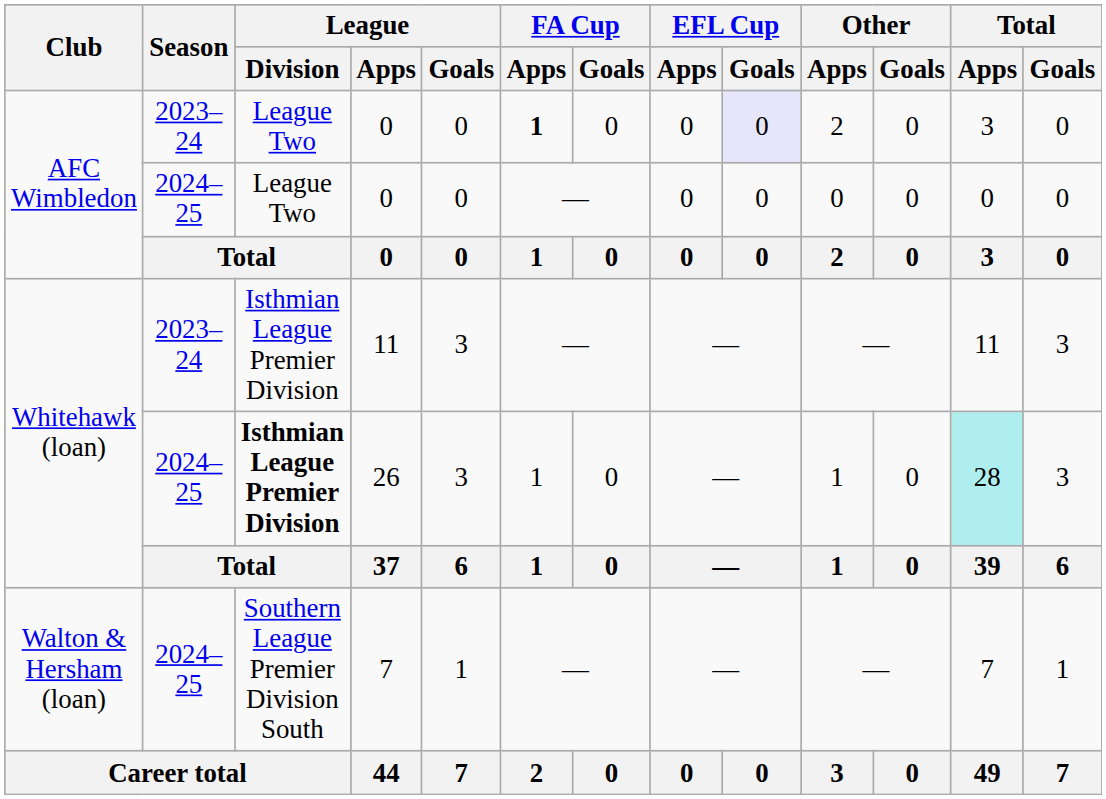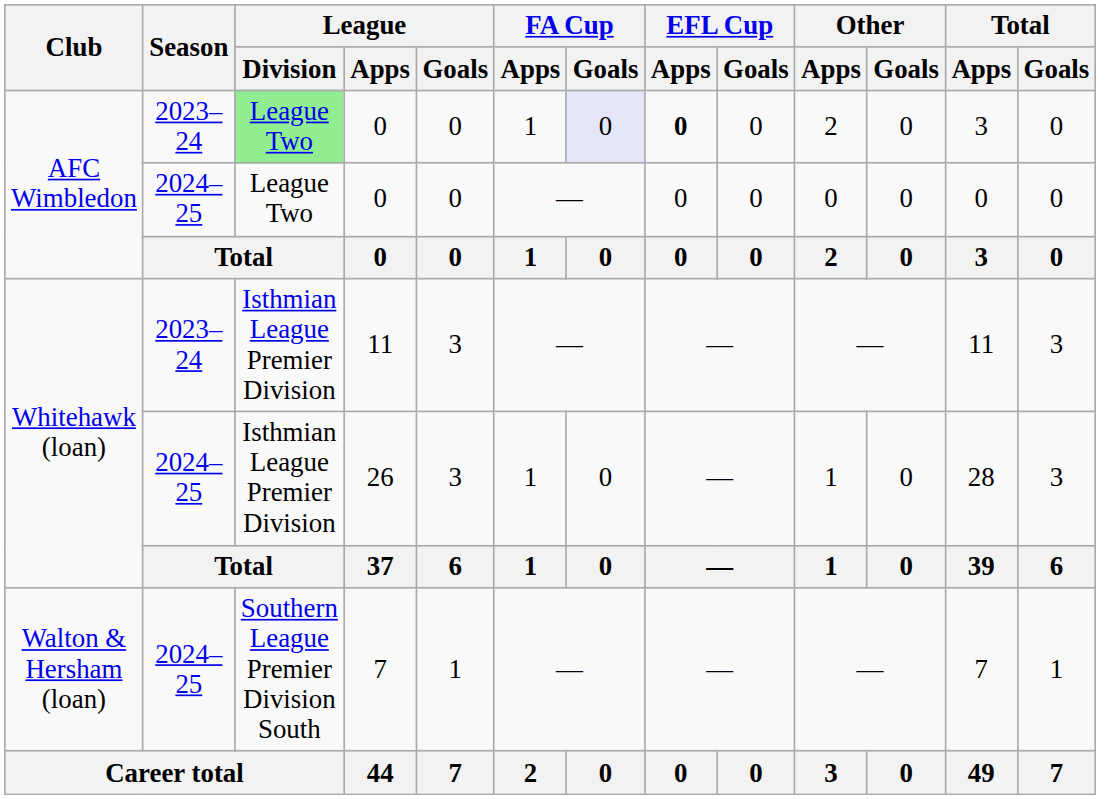(292, 126) no background -> (289, 126) lightgreen background
(536, 126) bold -> (530, 126) normal
(612, 126) no background -> (606, 126) lavender background
(687, 126) normal -> (681, 126) bold
(762, 126) lavender background -> (756, 126) no background
(292, 478) bold -> (289, 478) normal
(987, 478) paleturquoise background -> (981, 478) no background
